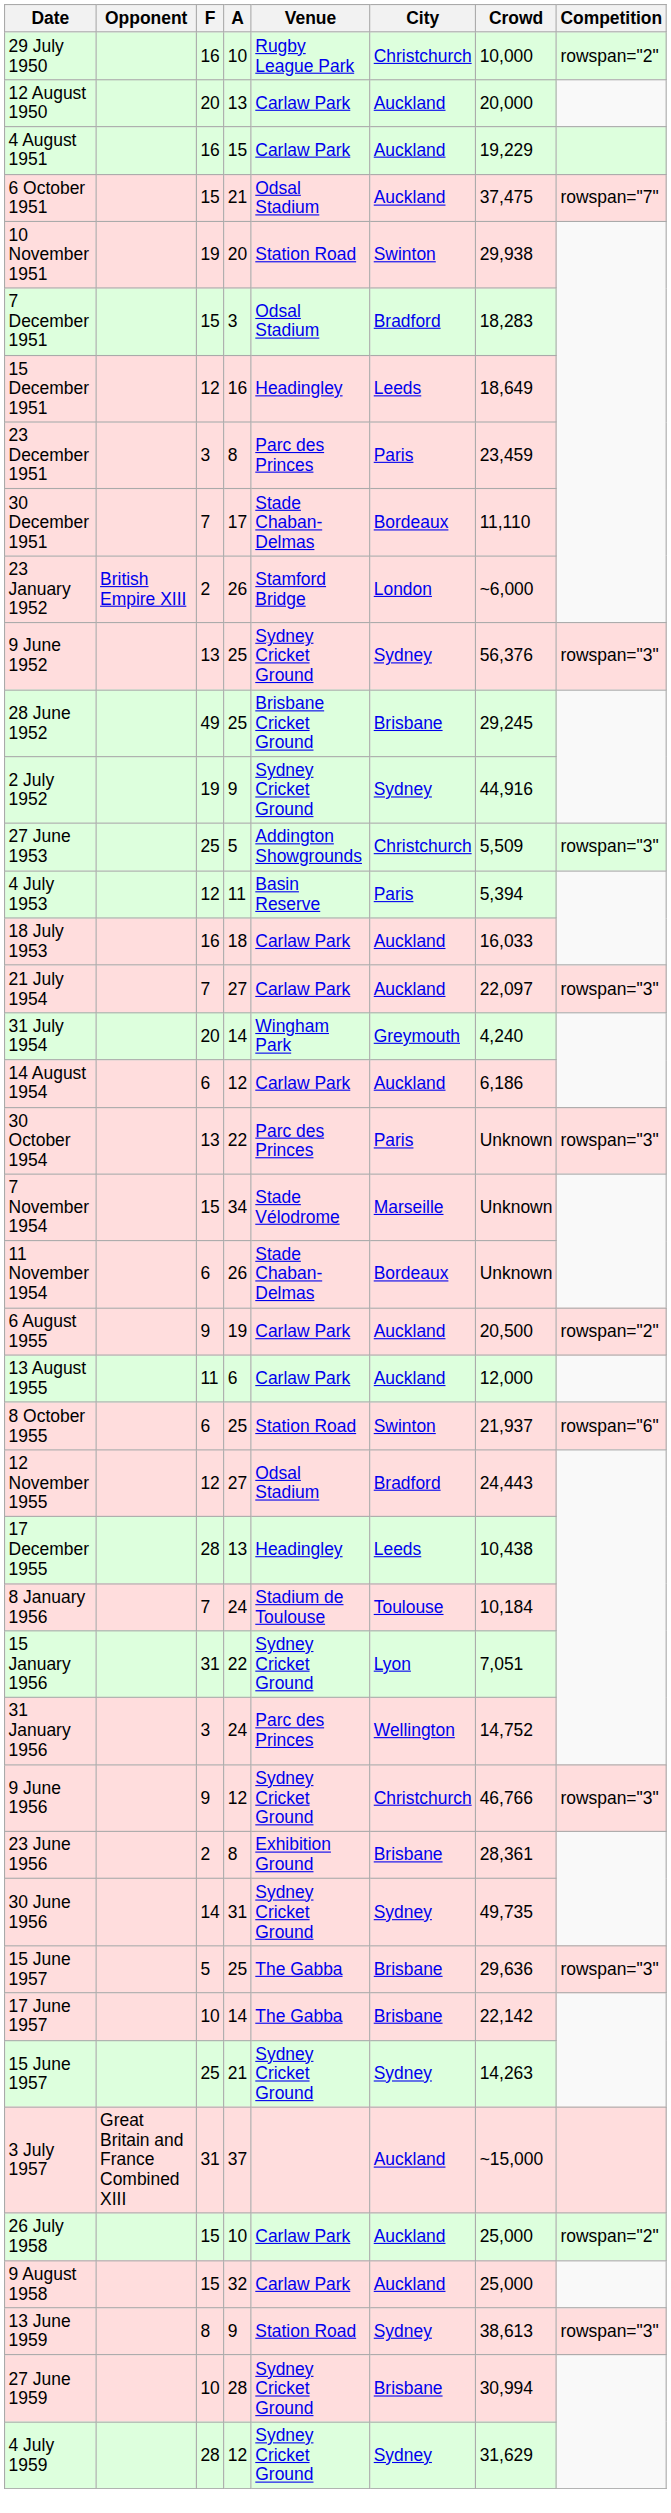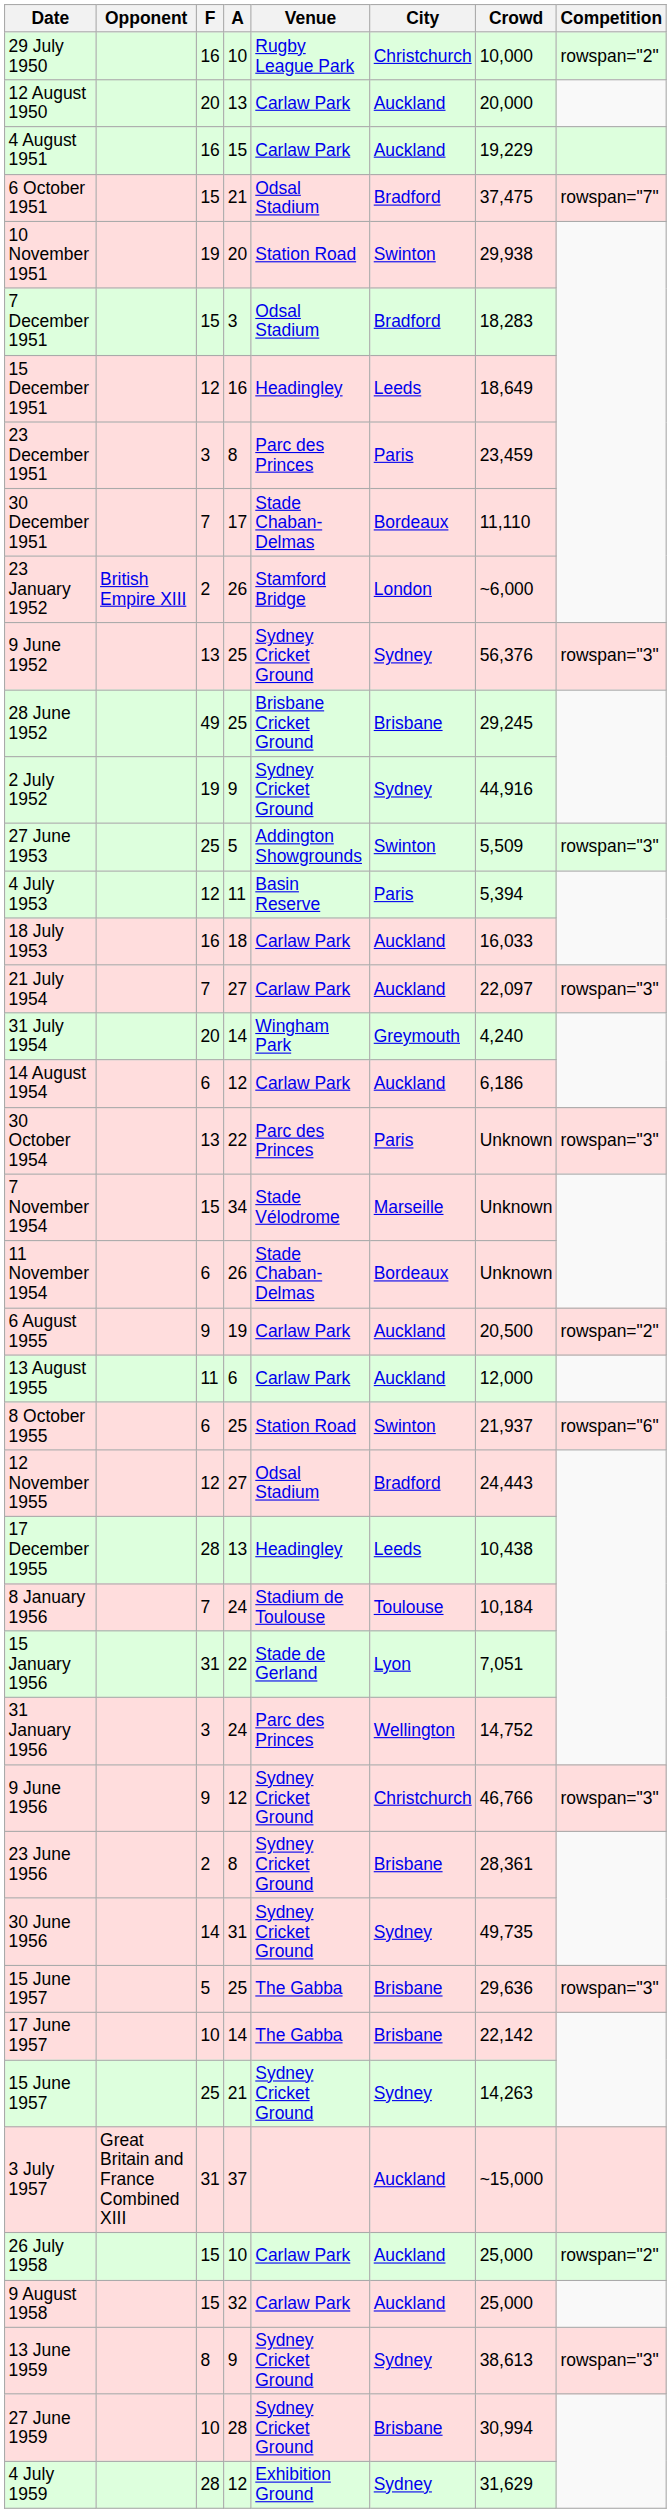(410, 197) Auckland -> (407, 197) Bradford
(423, 847) Christchurch -> (405, 847) Swinton
(284, 1664) Sydney Cricket Ground -> (290, 1664) Stade de Gerland
(293, 1854) Exhibition Ground -> (284, 1864) Sydney Cricket Ground
(306, 2331) Station Road -> (284, 2360) Sydney Cricket Ground
(284, 2455) Sydney Cricket Ground -> (293, 2484) Exhibition Ground
